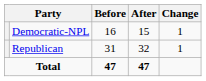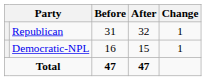rows swapped: (38, 48) <-> (51, 31)
